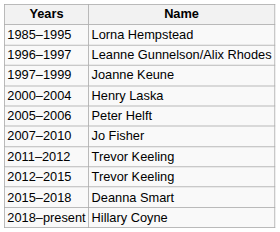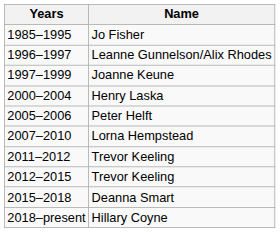(142, 34) Lorna Hempstead -> (118, 34) Jo Fisher
(118, 136) Jo Fisher -> (142, 136) Lorna Hempstead
